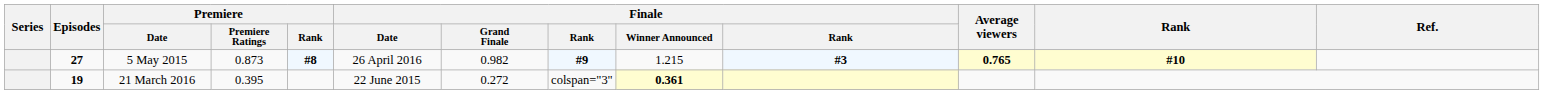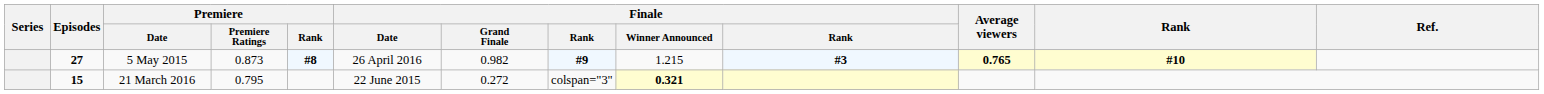(77, 79) 19 -> (77, 79) 15
(249, 79) 0.395 -> (249, 79) 0.795
(669, 79) 0.361 -> (669, 79) 0.321
